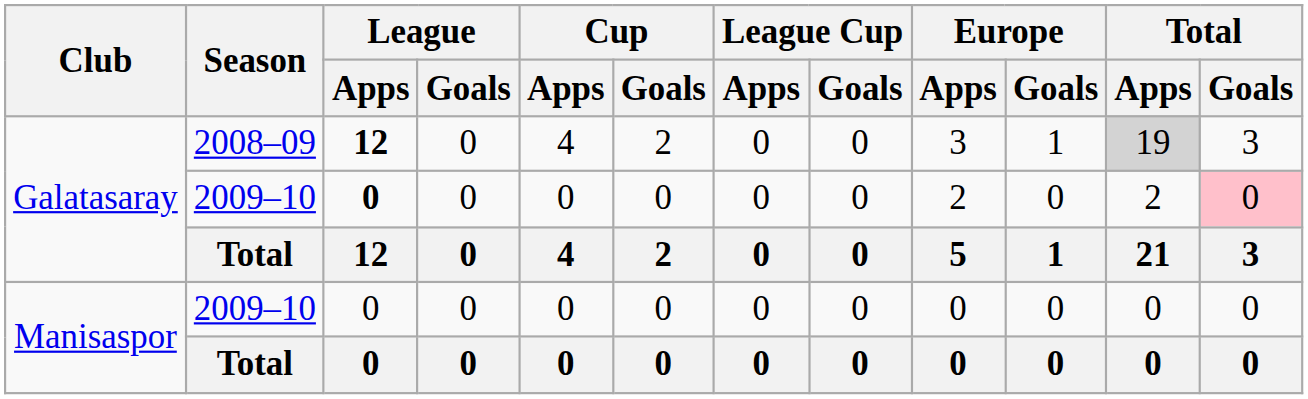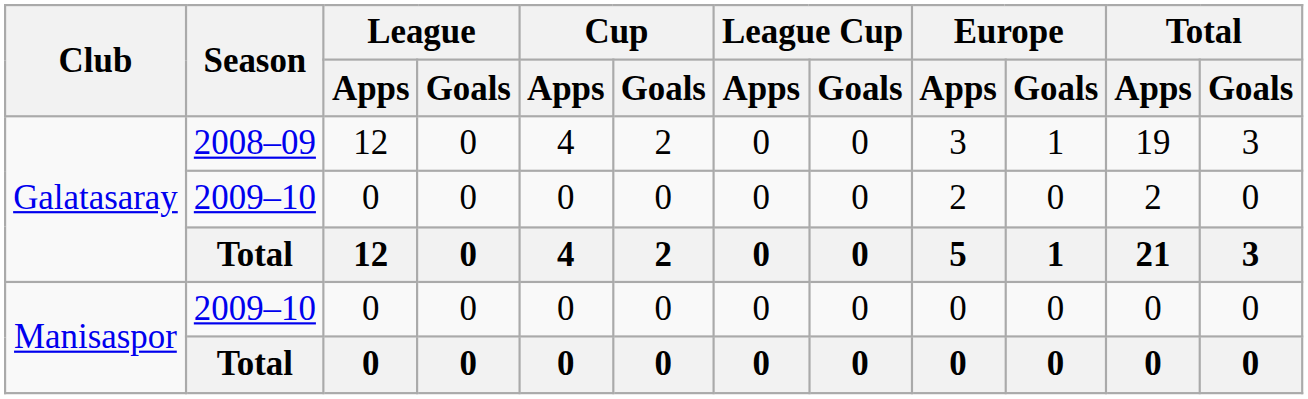(371, 142) bold -> (371, 142) normal
(1153, 142) lightgrey background -> (1153, 142) no background
(371, 198) bold -> (371, 198) normal
(1251, 198) pink background -> (1251, 198) no background
